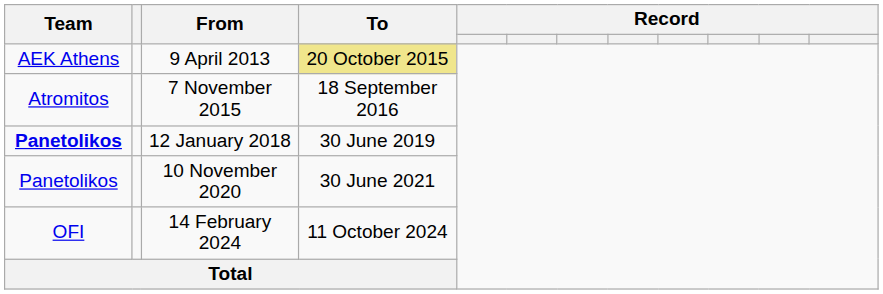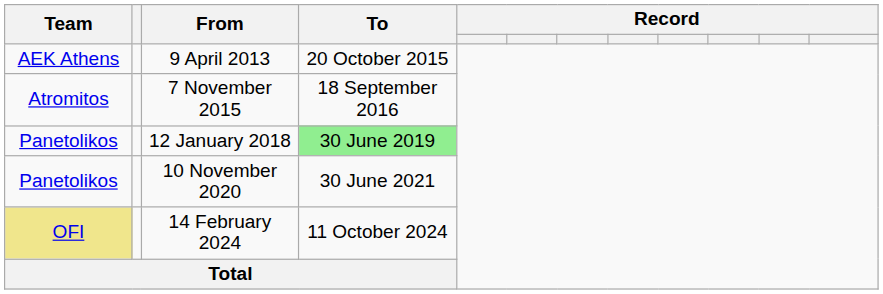(377, 58) khaki background -> (377, 58) no background
(68, 140) bold -> (68, 140) normal
(377, 140) no background -> (377, 140) lightgreen background
(68, 232) no background -> (68, 232) khaki background
